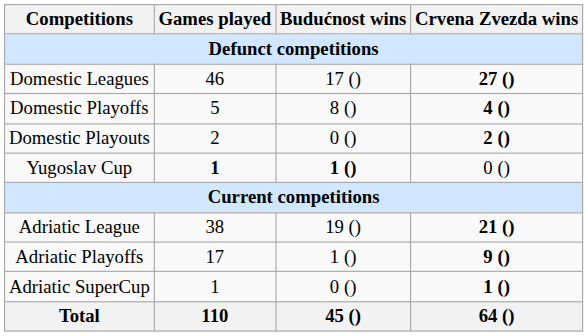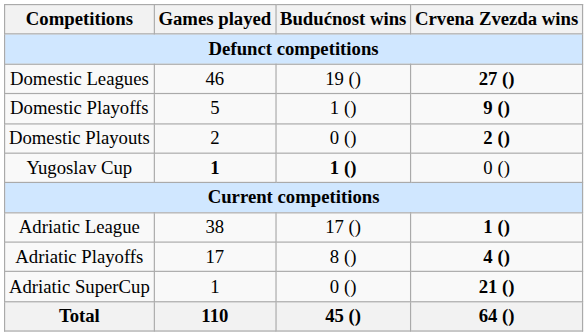(343, 78) 17 () -> (343, 78) 19 ()
(343, 108) 8 () -> (343, 108) 1 ()
(497, 108) 4 () -> (497, 108) 9 ()
(343, 227) 19 () -> (343, 227) 17 ()
(497, 227) 21 () -> (497, 227) 1 ()
(343, 256) 1 () -> (343, 256) 8 ()
(497, 256) 9 () -> (497, 256) 4 ()
(497, 286) 1 () -> (497, 286) 21 ()
